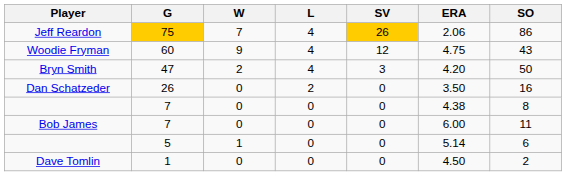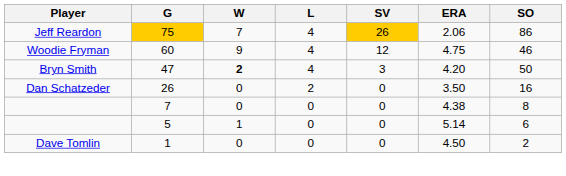(526, 50) 43 -> (526, 50) 46
(239, 69) normal -> (239, 69) bold
- row: (68, 124)
